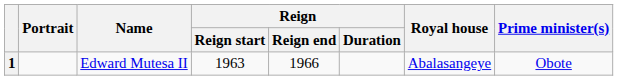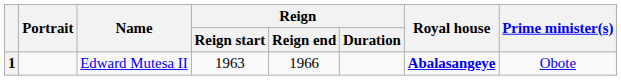(449, 63) normal -> (452, 63) bold
